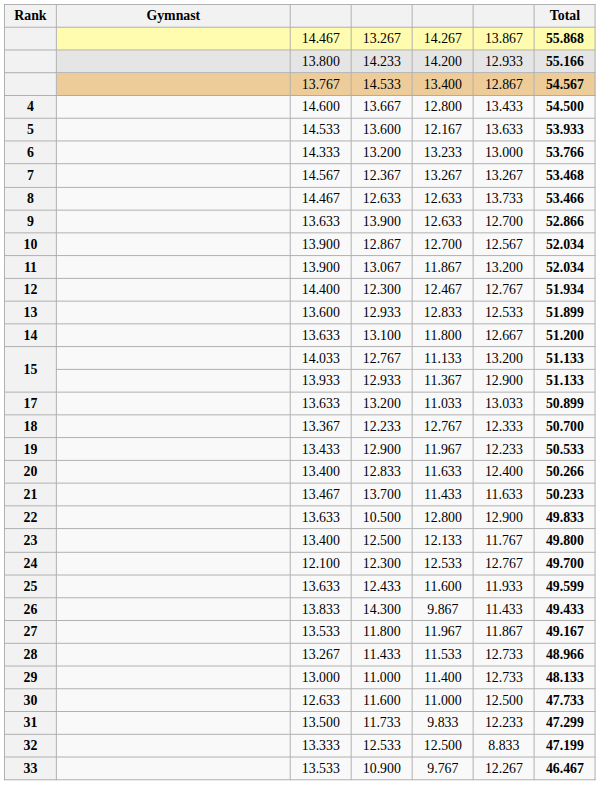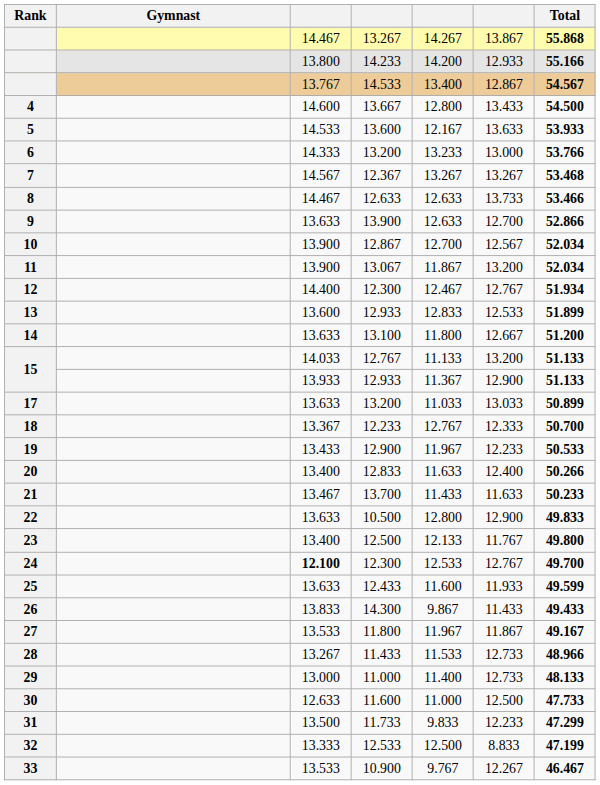(321, 563) normal -> (321, 563) bold
